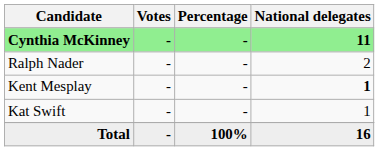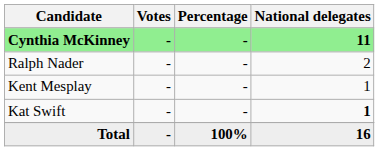(367, 87) bold -> (367, 87) normal
(367, 110) normal -> (367, 110) bold
